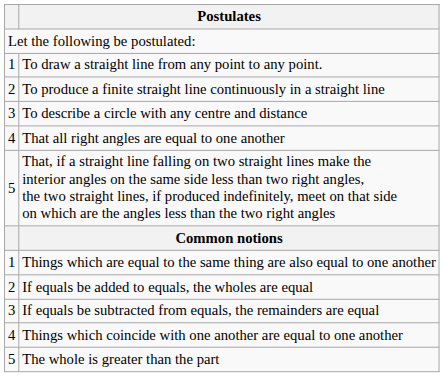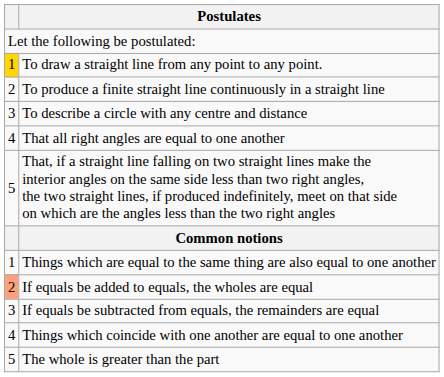(12, 65) no background -> (12, 65) gold background
(12, 287) no background -> (12, 287) lightsalmon background
